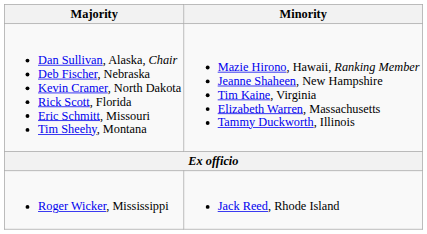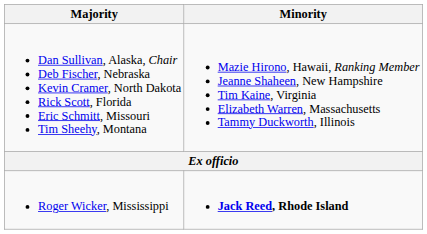(303, 207) normal -> (303, 207) bold
